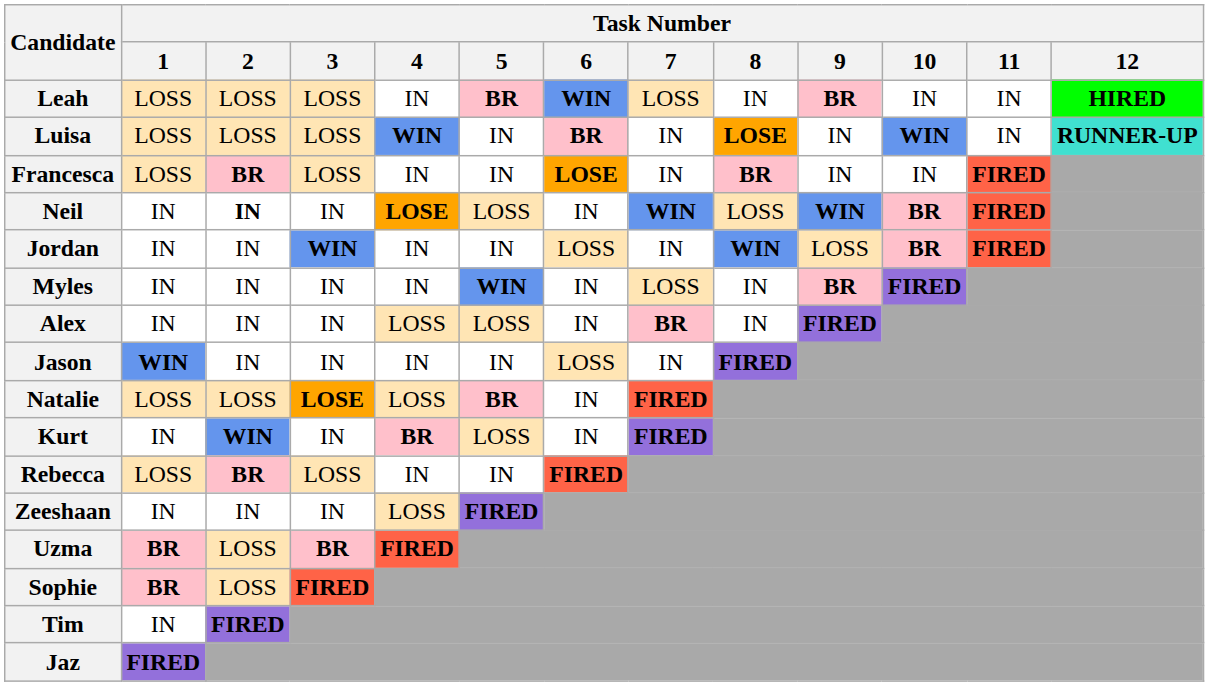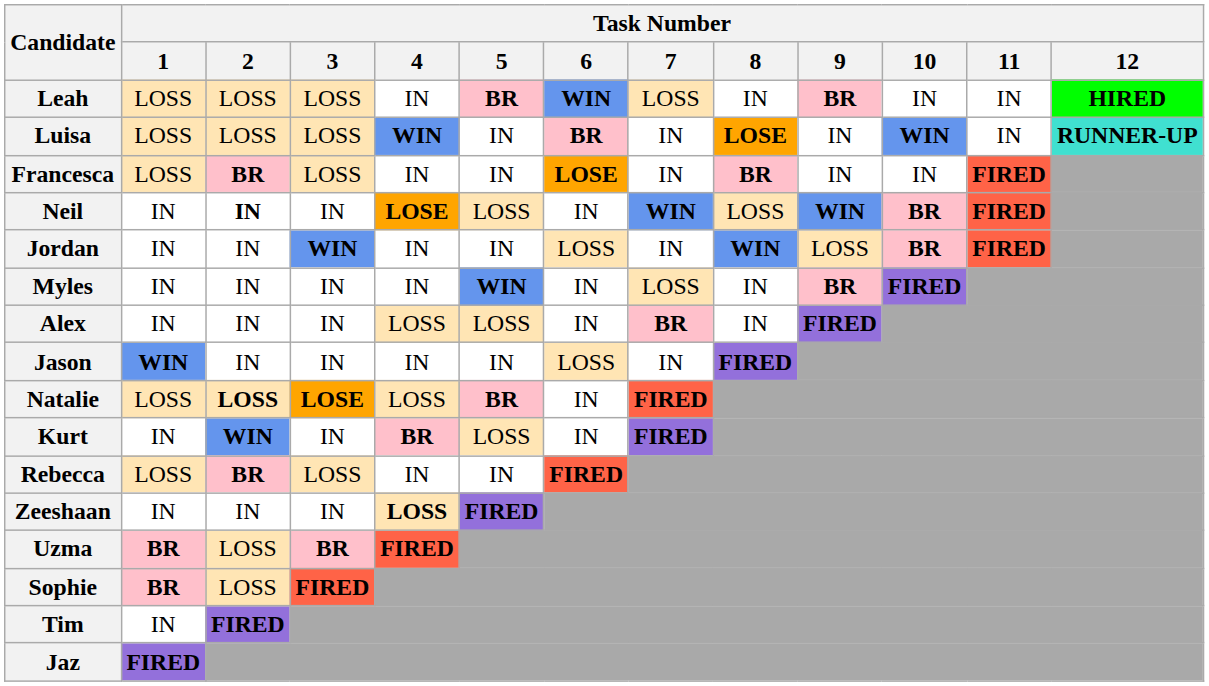(248, 398) normal -> (248, 398) bold
(417, 511) normal -> (417, 511) bold
